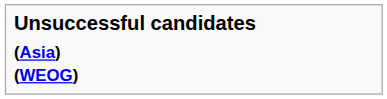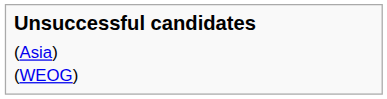(46, 63) bold -> (46, 64) normal
